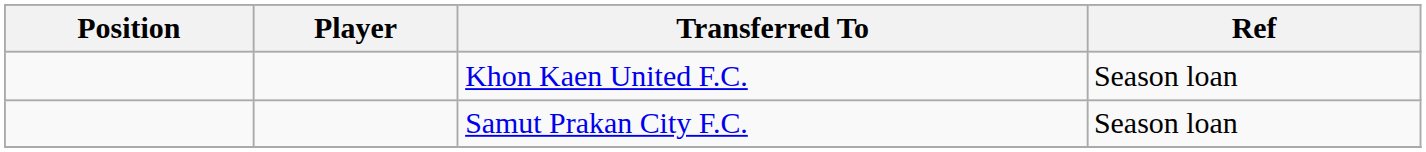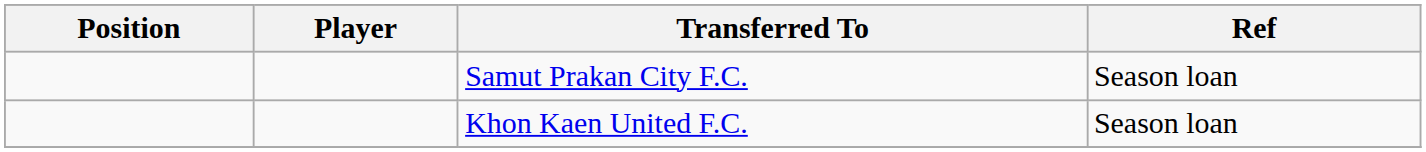rows swapped: (606, 75) <-> (606, 123)
